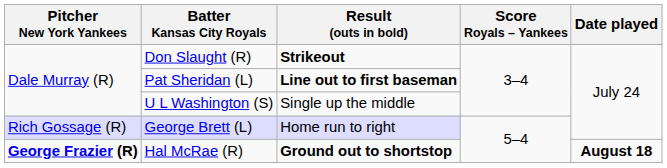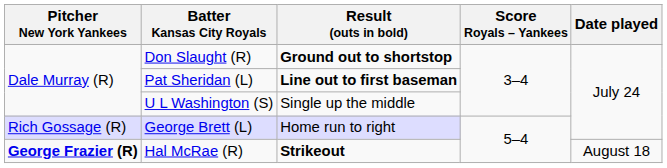(312, 56) Strikeout -> (366, 56) Ground out to shortstop
(366, 151) Ground out to shortstop -> (312, 151) Strikeout
(616, 151) bold -> (616, 151) normal
